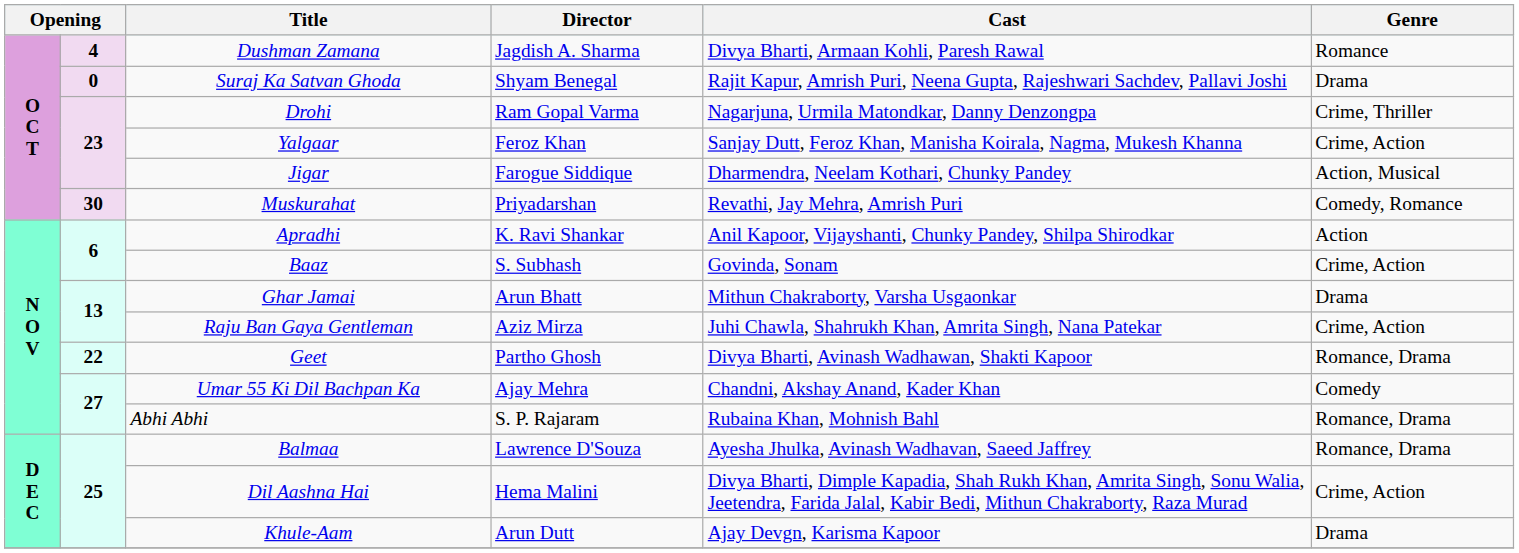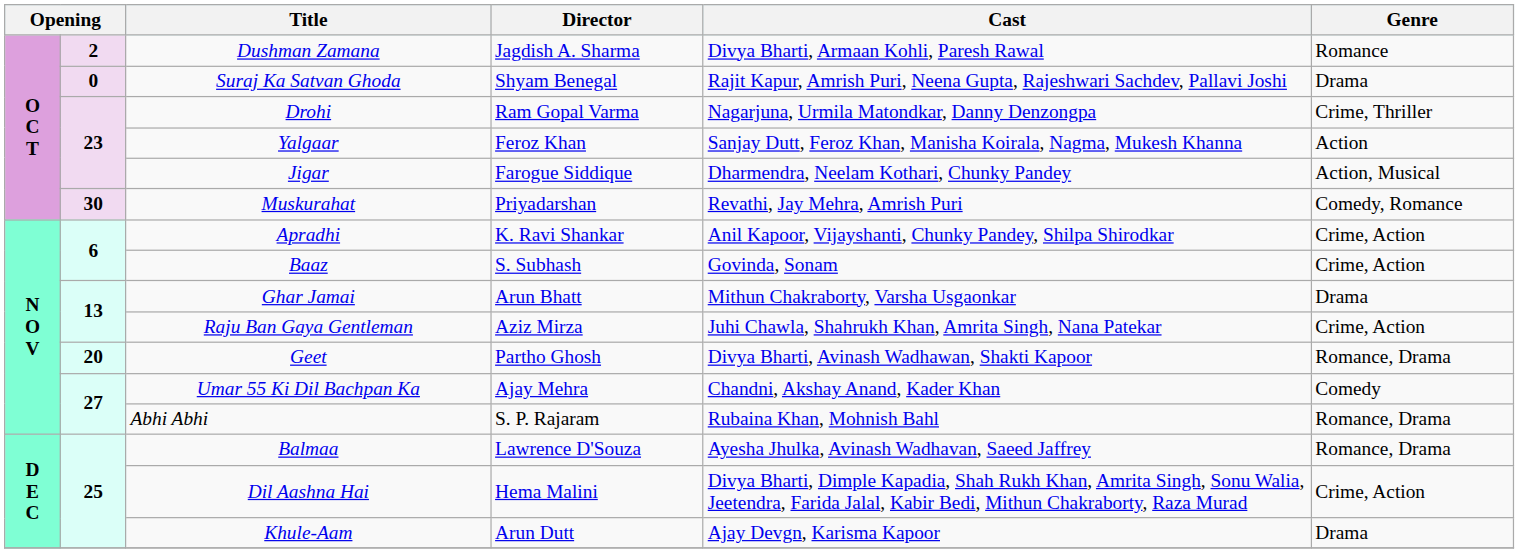(93, 50) 4 -> (93, 50) 2
(1370, 142) Crime, Action -> (1342, 142) Action
(1342, 234) Action -> (1370, 234) Crime, Action
(93, 357) 22 -> (93, 357) 20
